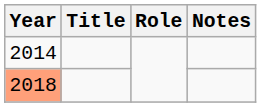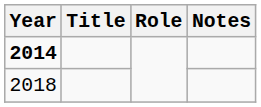(33, 53) normal -> (33, 53) bold
(33, 85) lightsalmon background -> (33, 85) no background
